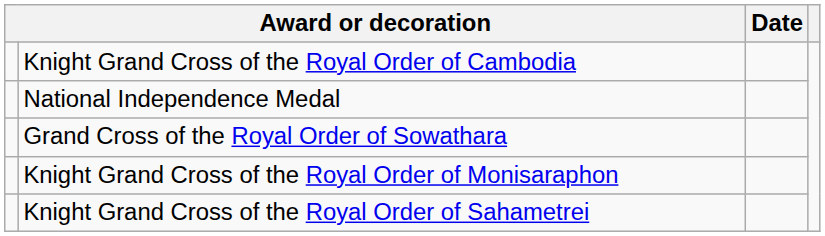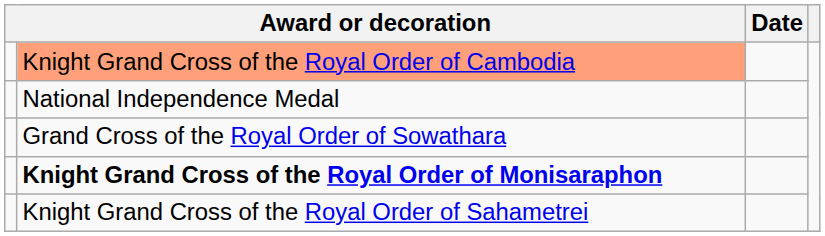(300, 61) no background -> (299, 61) lightsalmon background
(321, 174) normal -> (342, 174) bold
